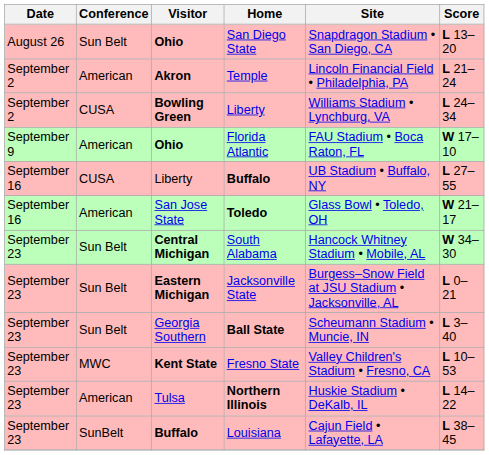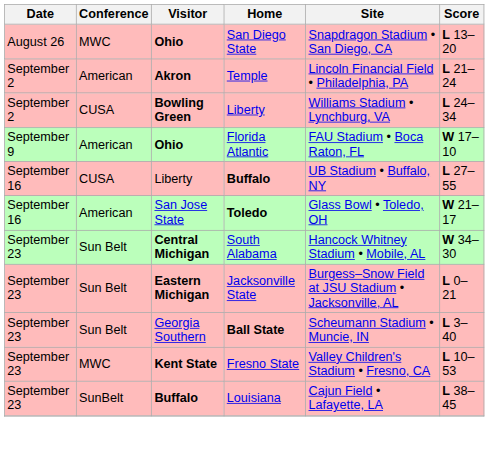(103, 41) Sun Belt -> (95, 41) MWC
- row: (253, 398)
